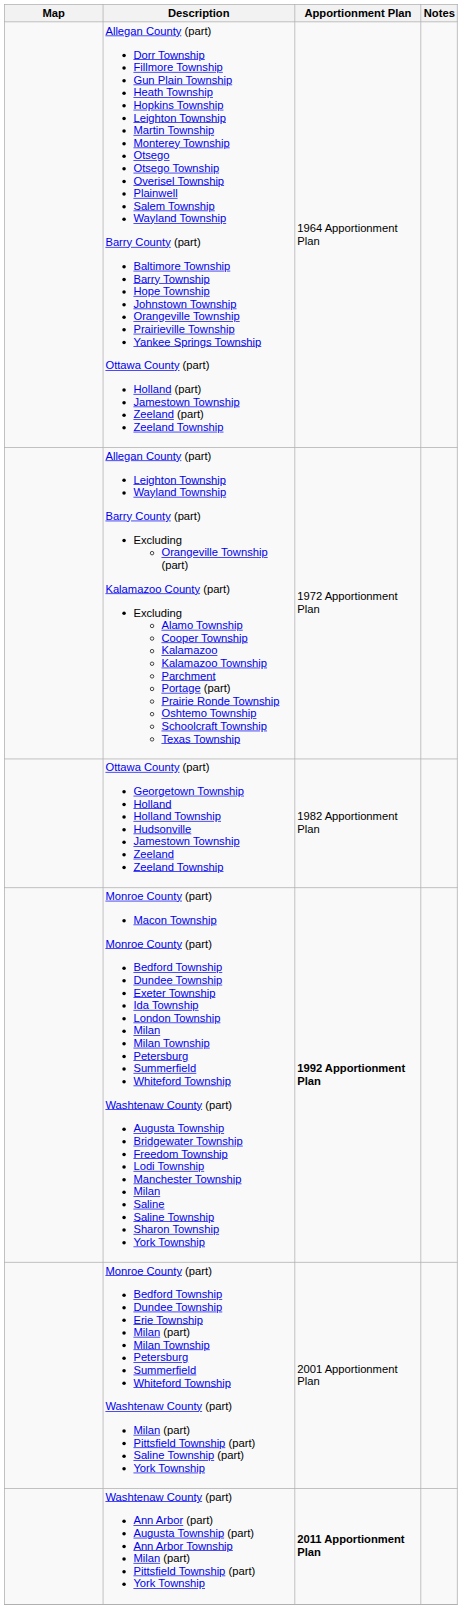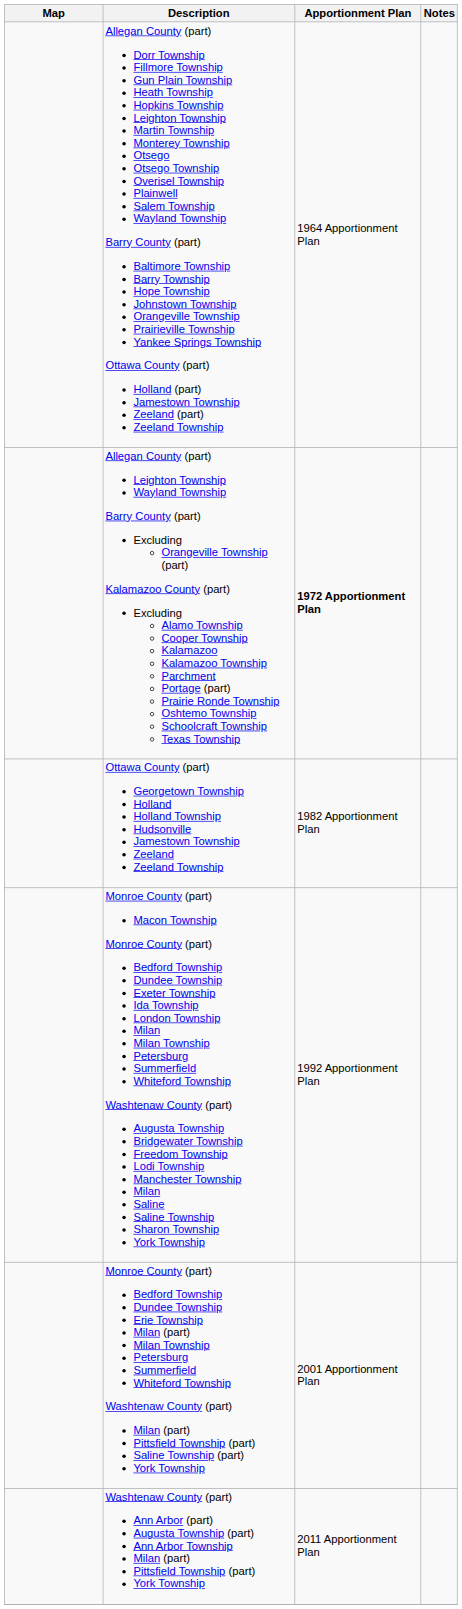(347, 603) normal -> (351, 603) bold
(351, 1074) bold -> (347, 1074) normal
(351, 1546) bold -> (347, 1546) normal
